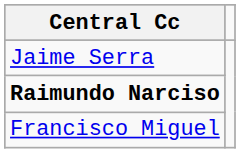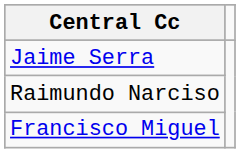(115, 94) bold -> (115, 94) normal
